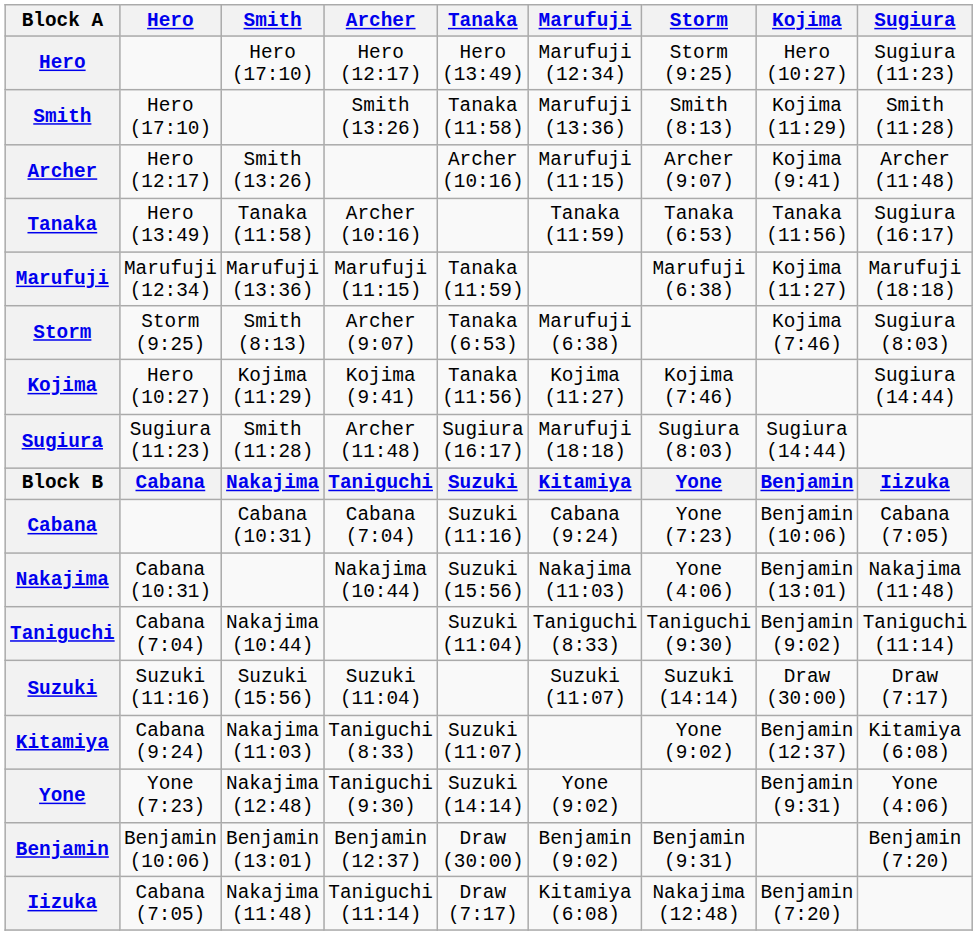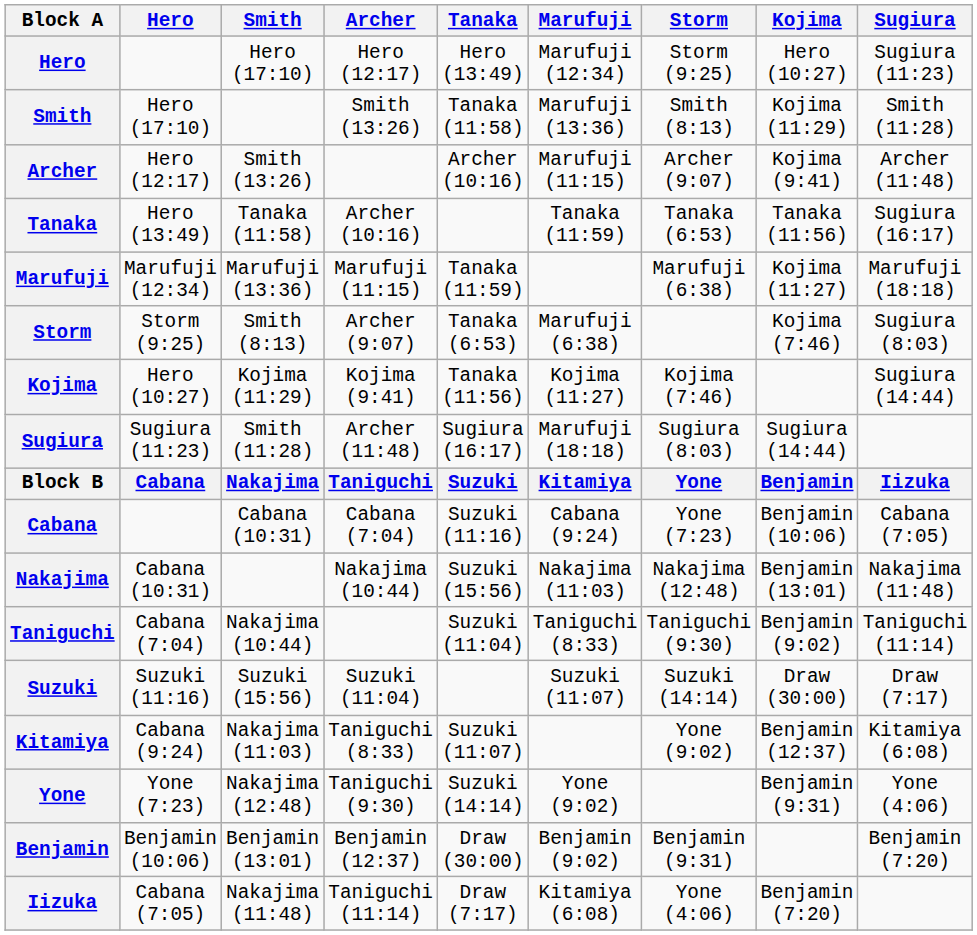(699, 580) Yone (4:06) -> (699, 580) Nakajima (12:48)
(699, 904) Nakajima (12:48) -> (699, 904) Yone (4:06)
